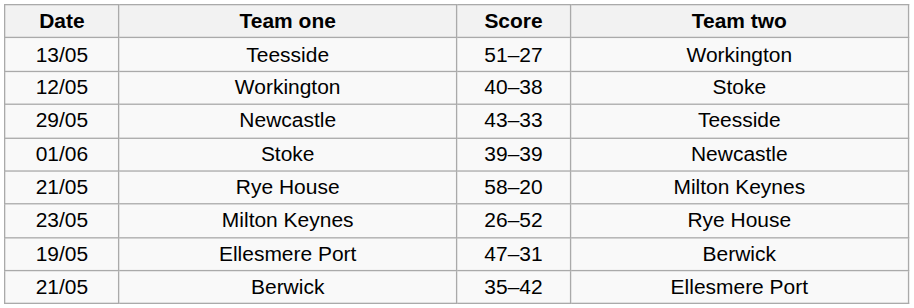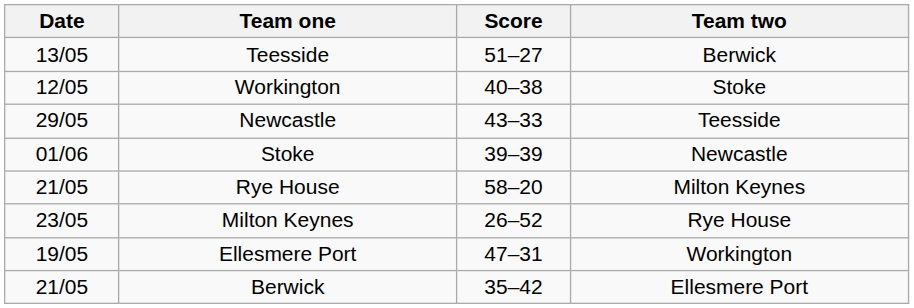(739, 54) Workington -> (739, 54) Berwick
(739, 253) Berwick -> (739, 253) Workington
